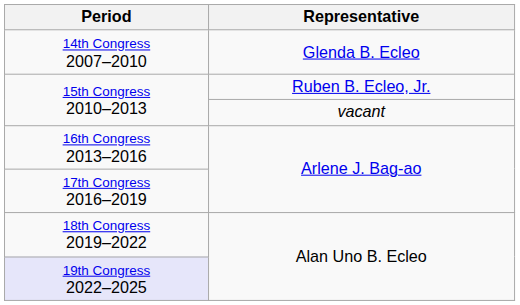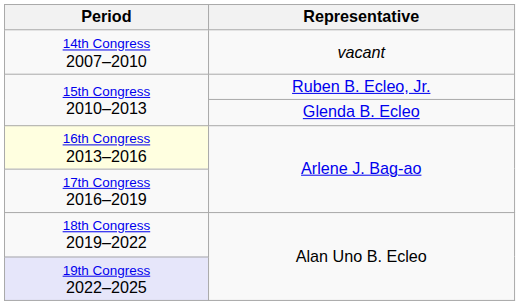(361, 52) Glenda B. Ecleo -> (361, 52) vacant
(361, 112) vacant -> (361, 112) Glenda B. Ecleo
(106, 148) no background -> (106, 148) lightyellow background
